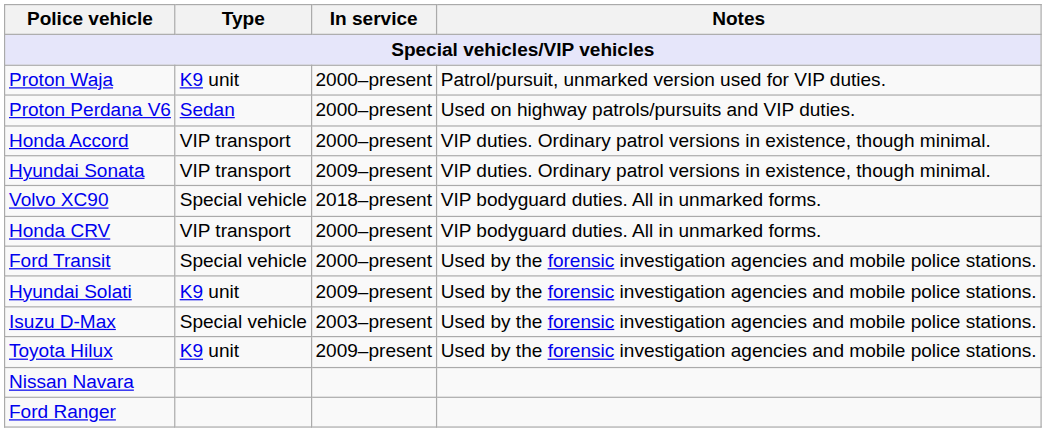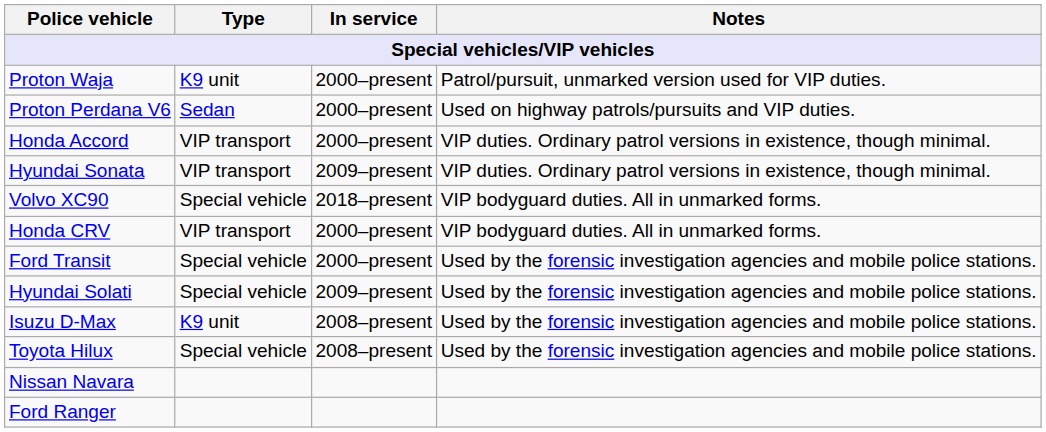(209, 291) K9 unit -> (243, 291) Special vehicle
(243, 321) Special vehicle -> (209, 321) K9 unit
(374, 321) 2003–present -> (374, 321) 2008–present
(209, 351) K9 unit -> (243, 351) Special vehicle
(374, 351) 2009–present -> (374, 351) 2008–present
